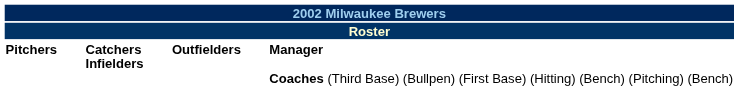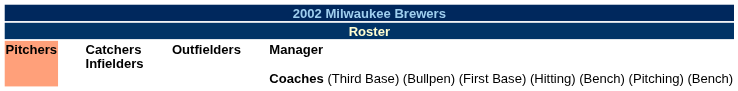(31, 49) no background -> (31, 49) lightsalmon background
